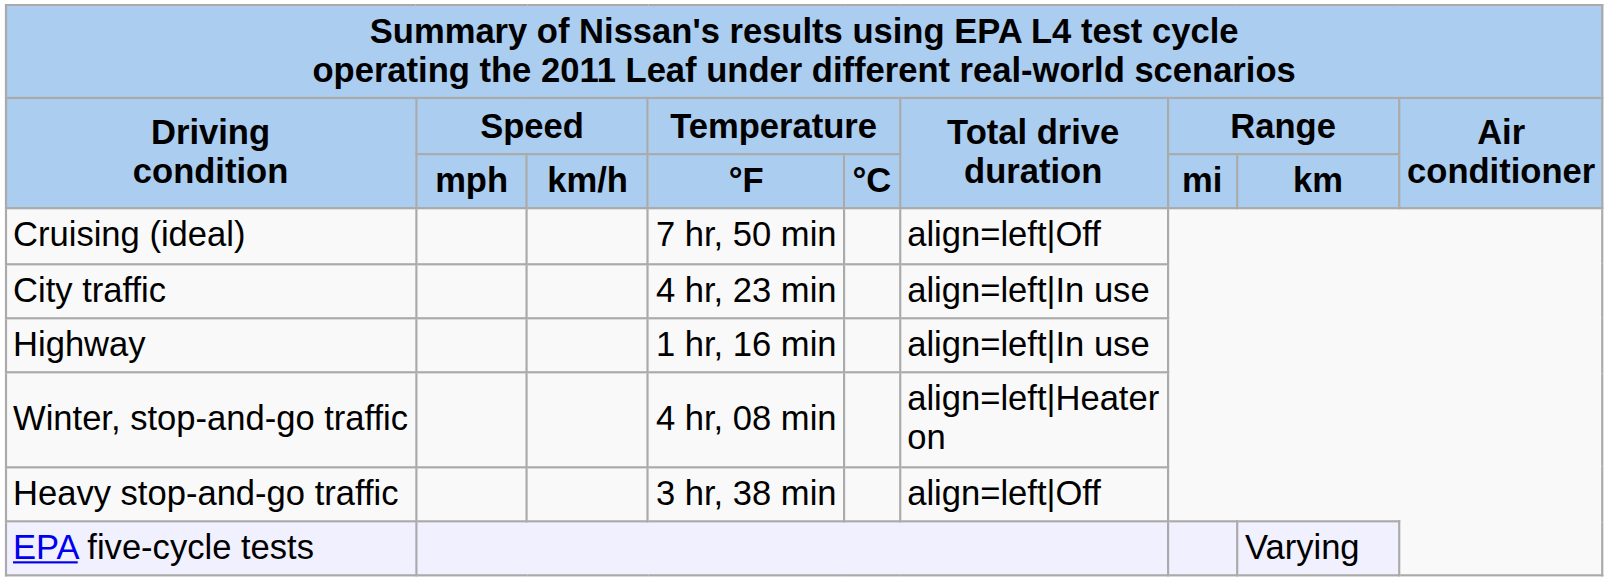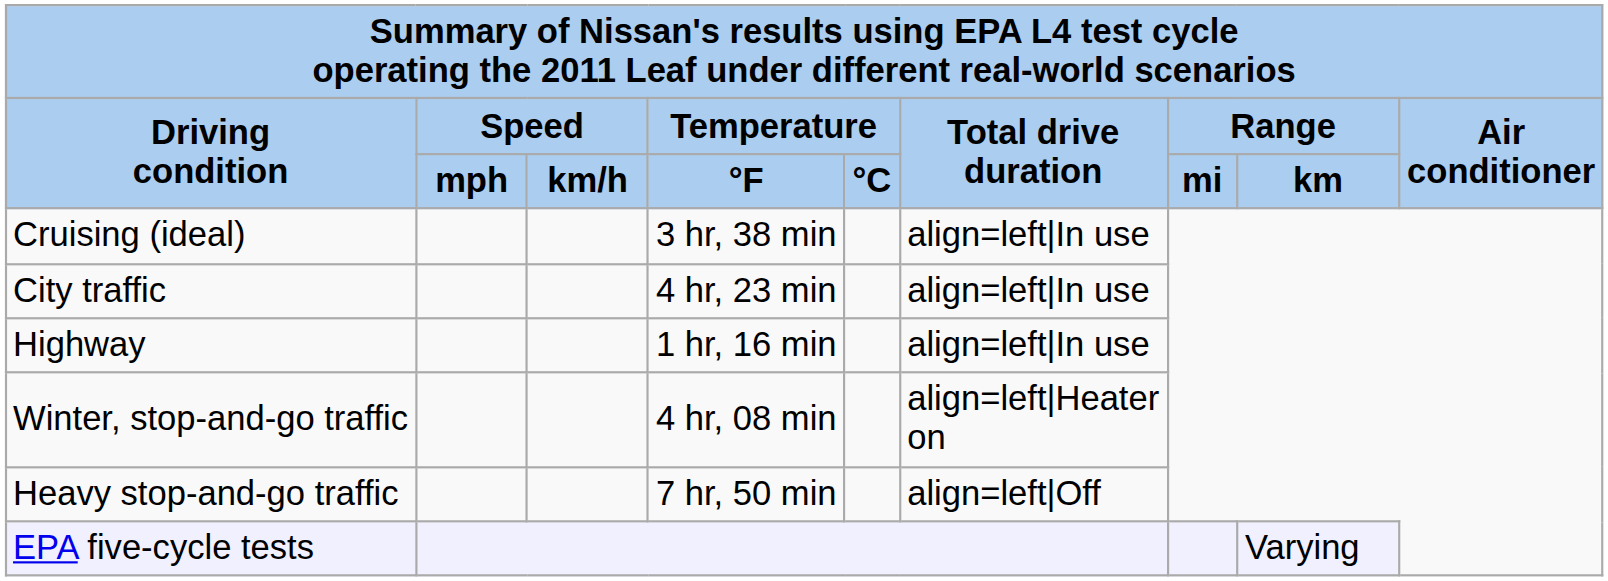(746, 235) 7 hr, 50 min -> (746, 235) 3 hr, 38 min
(1004, 235) align=left|Off -> (1028, 235) align=left|In use
(746, 493) 3 hr, 38 min -> (746, 493) 7 hr, 50 min
